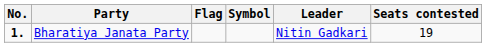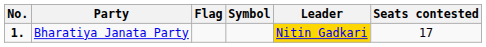(322, 33) no background -> (322, 33) gold background
(426, 33) 19 -> (426, 33) 17
